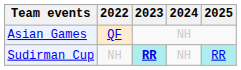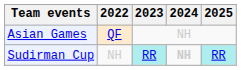(149, 55) bold -> (149, 55) normal
(184, 55) normal -> (184, 55) bold
